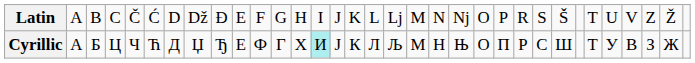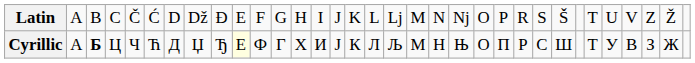(96, 44) normal -> (96, 44) bold
(241, 44) no background -> (241, 44) lightyellow background
(321, 44) paleturquoise background -> (321, 44) no background
